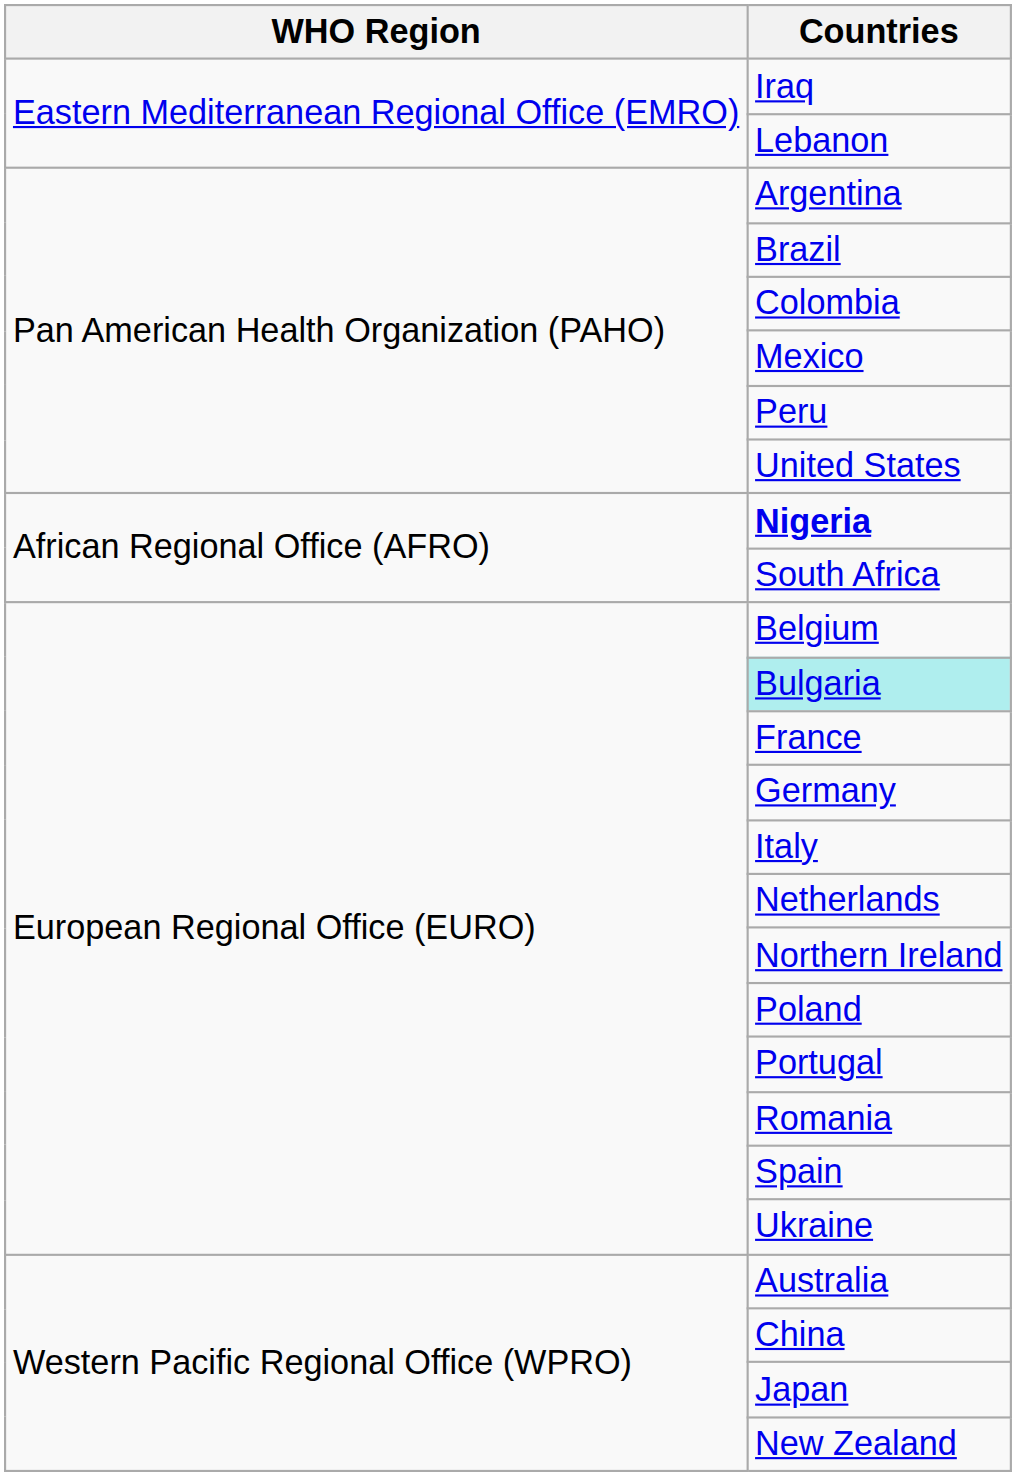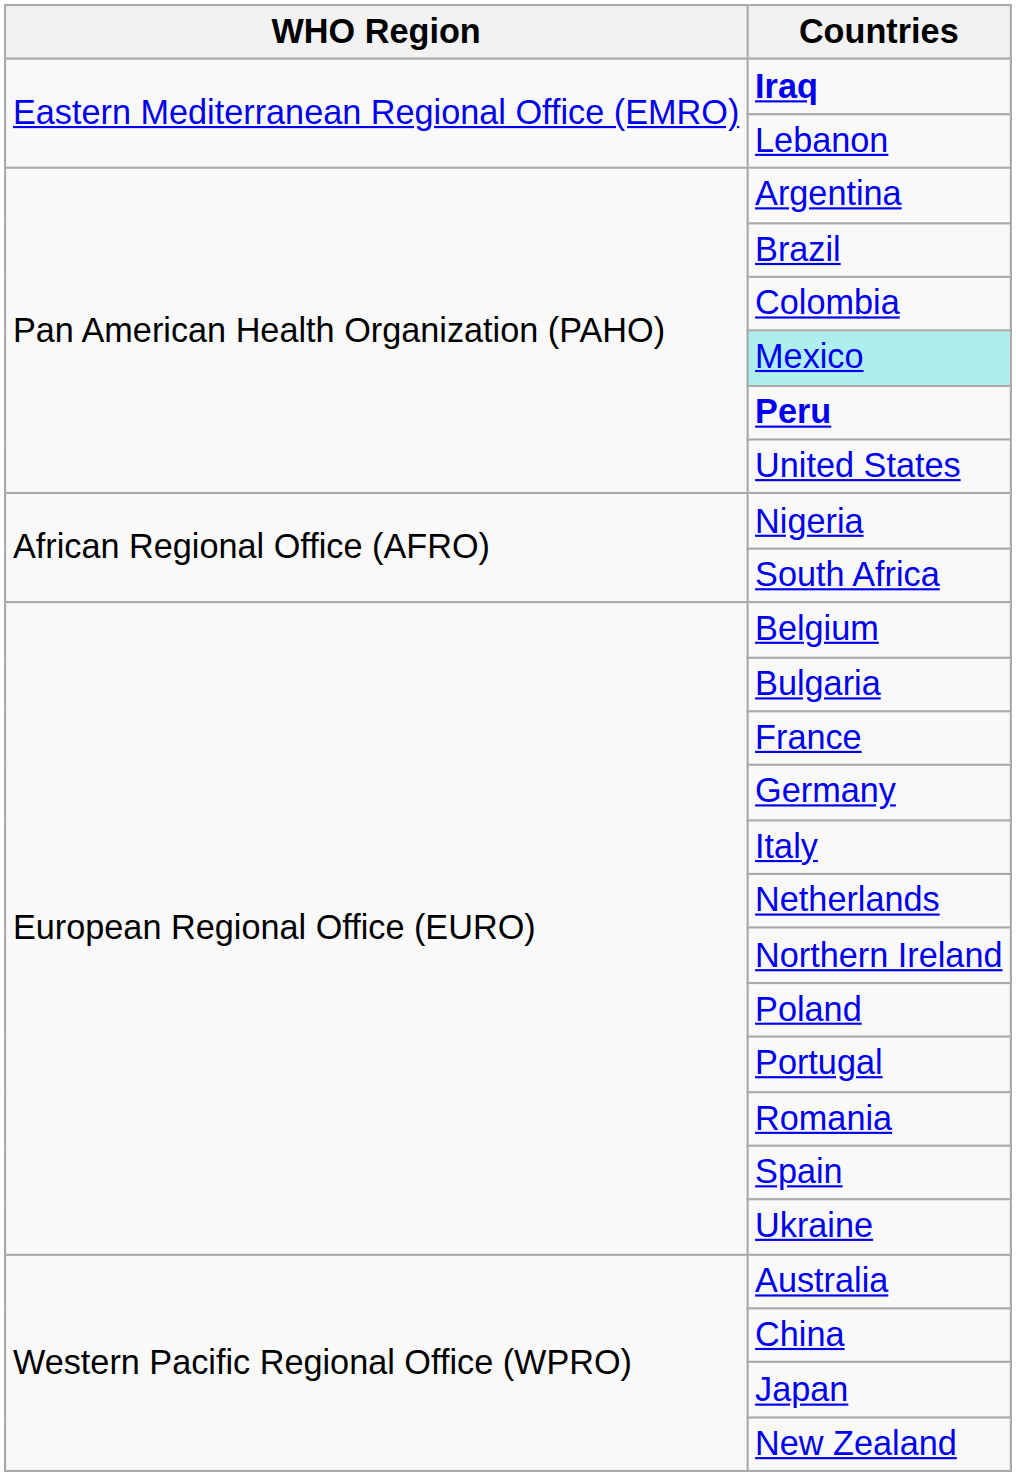(785, 85) normal -> (786, 85) bold
(809, 357) no background -> (809, 357) paleturquoise background
(791, 411) normal -> (793, 411) bold
(813, 520) bold -> (809, 520) normal
(818, 683) paleturquoise background -> (818, 683) no background
